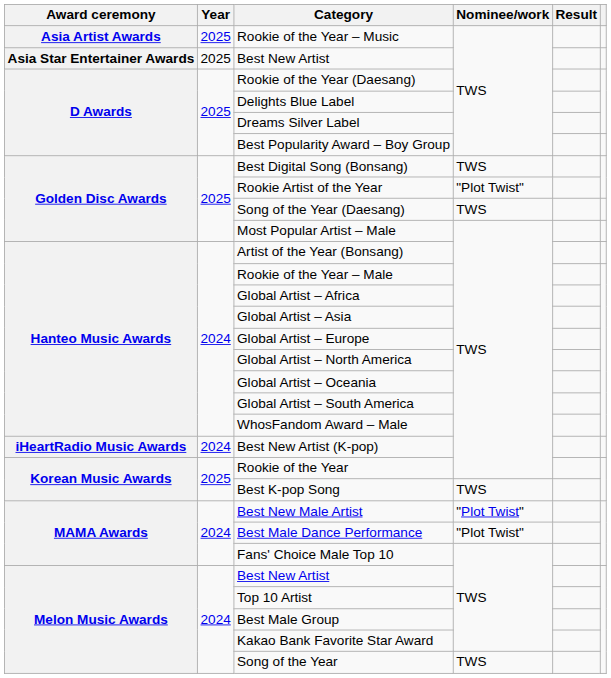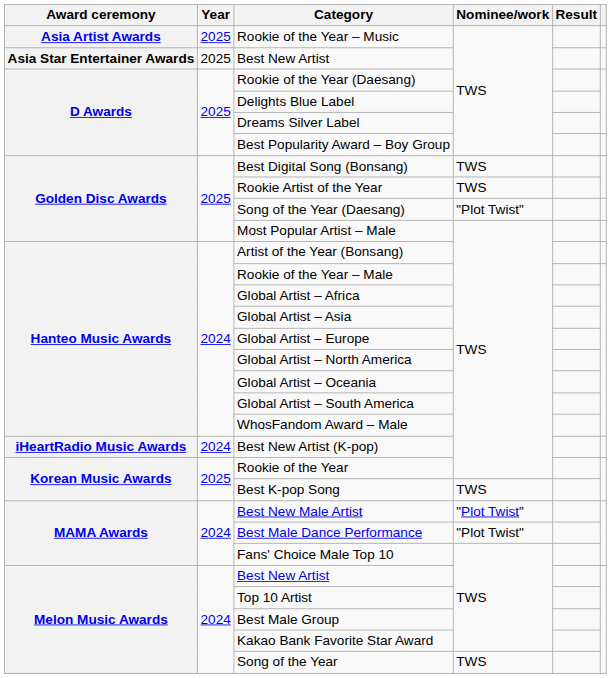(490, 187) "Plot Twist" -> (471, 187) TWS
(471, 209) TWS -> (490, 209) "Plot Twist"
